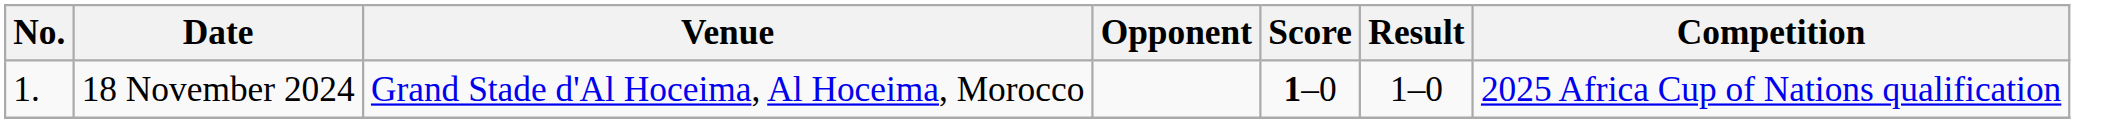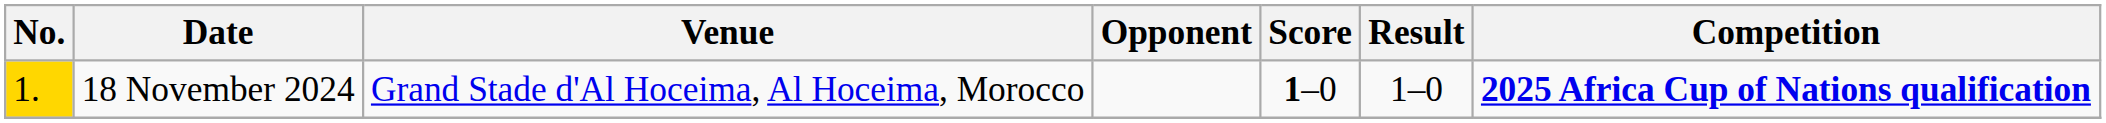(27, 88) no background -> (27, 88) gold background
(1771, 88) normal -> (1786, 88) bold
